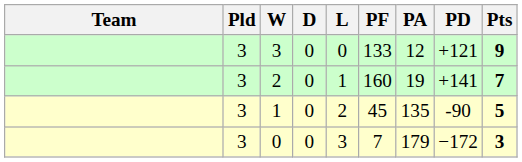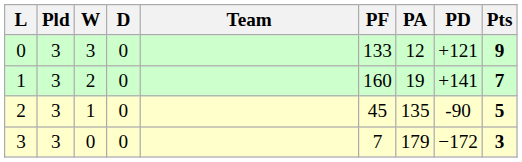columns swapped: (114, 19) <-> (342, 19)
